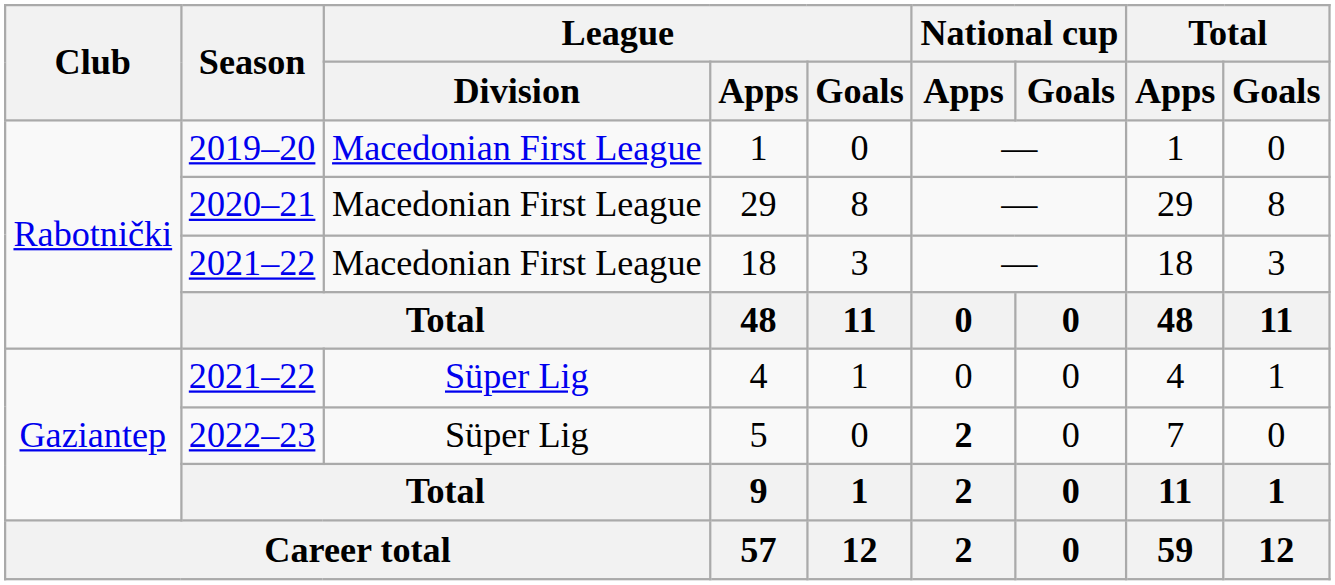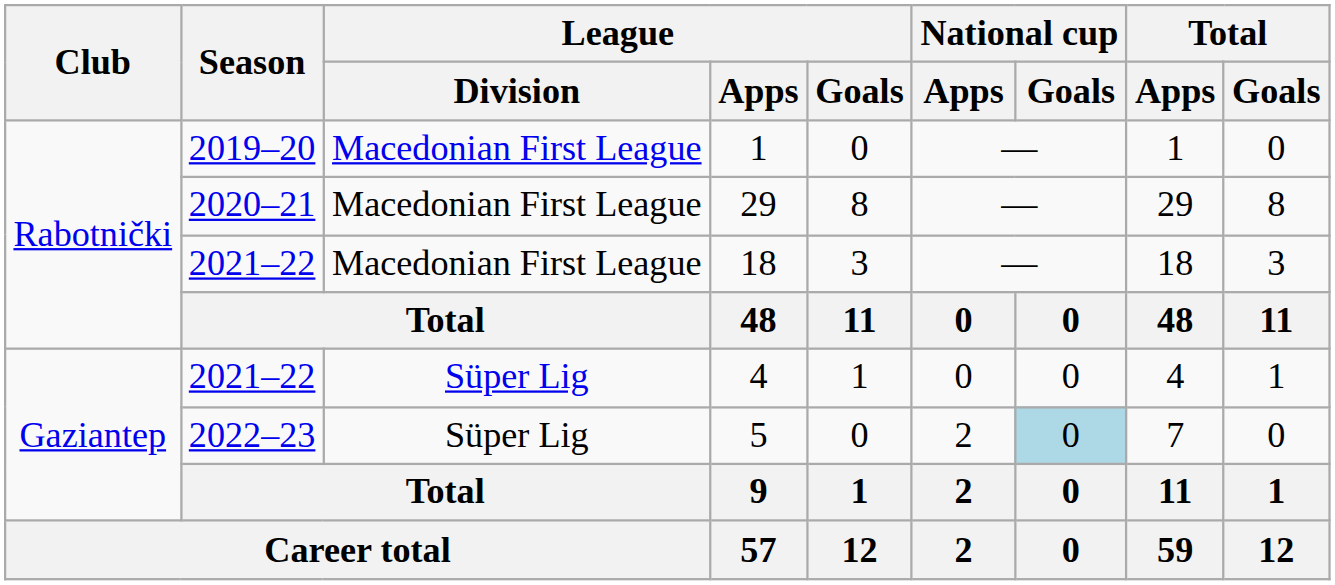(964, 434) bold -> (964, 434) normal
(1071, 434) no background -> (1071, 434) lightblue background
